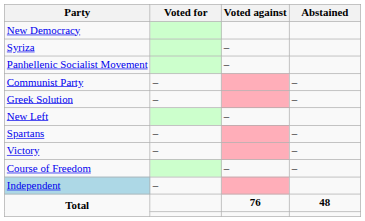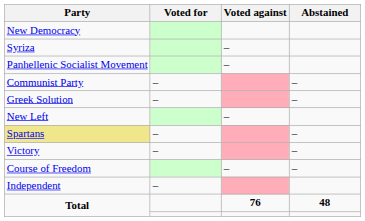(26, 133) no background -> (26, 133) khaki background
(34, 185) lightblue background -> (34, 185) no background
